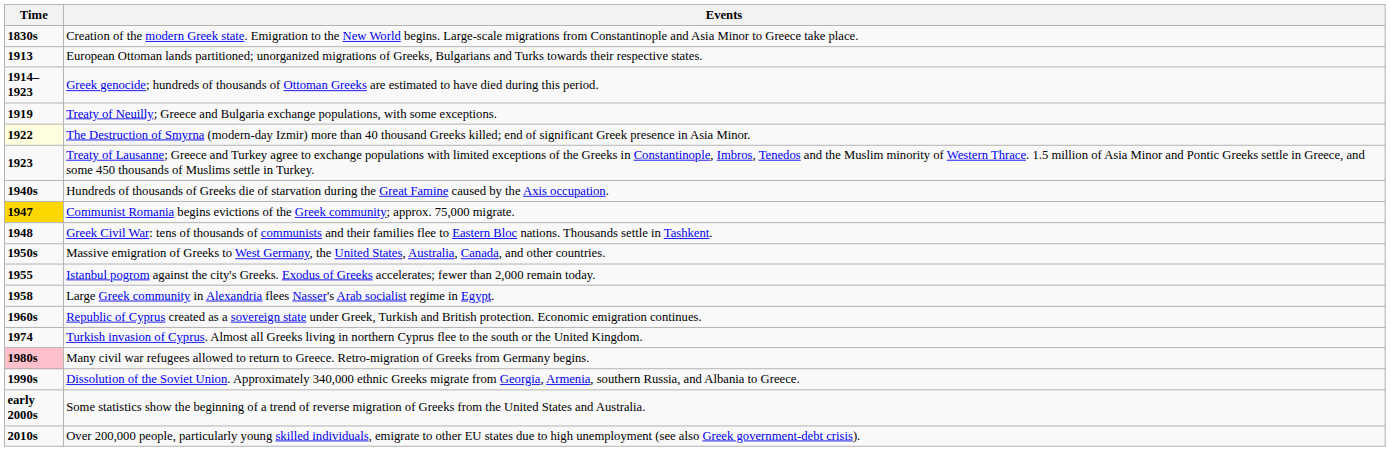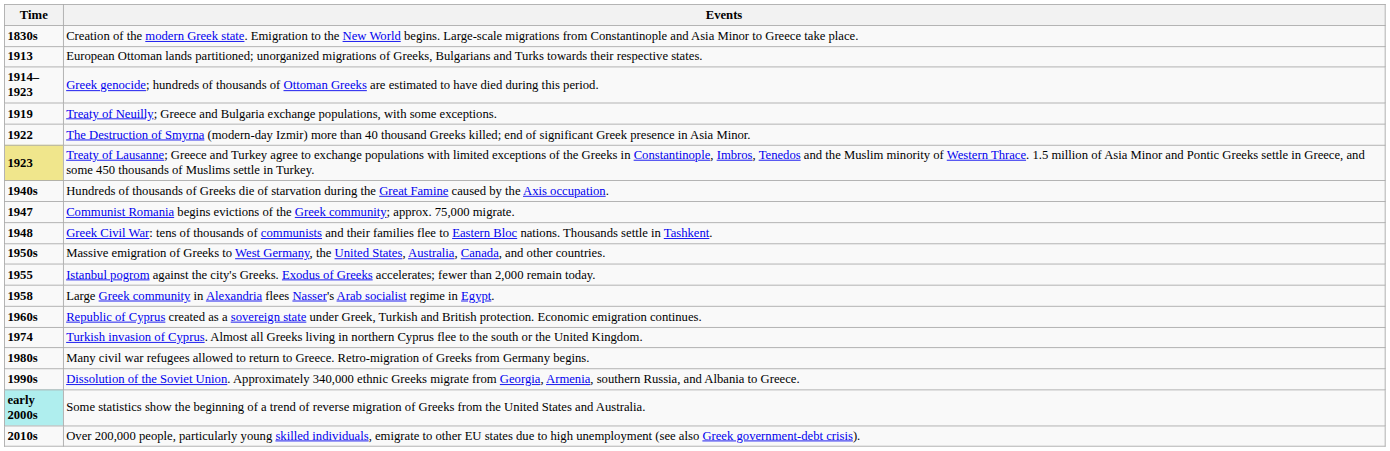(20, 134) lightyellow background -> (20, 134) no background
(20, 163) no background -> (20, 163) khaki background
(20, 212) gold background -> (20, 212) no background
(23, 358) pink background -> (23, 358) no background
(23, 408) no background -> (23, 408) paleturquoise background
